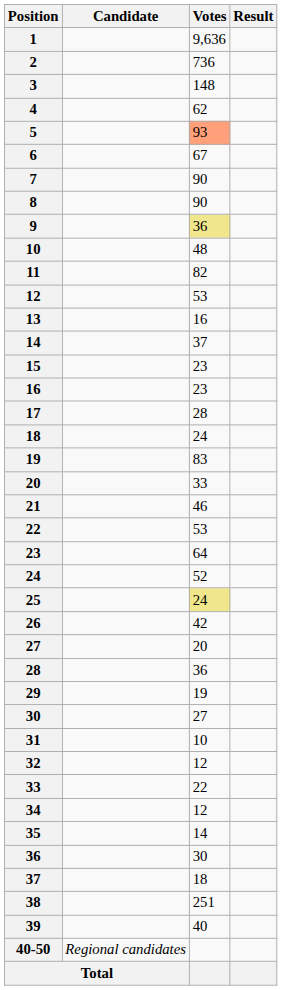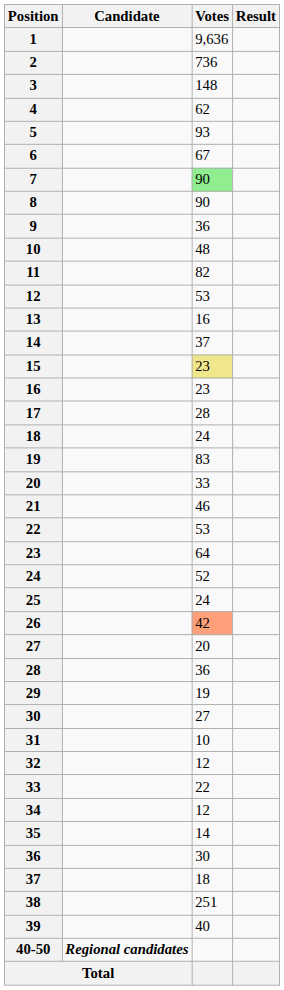(200, 132) lightsalmon background -> (203, 132) no background
(200, 179) no background -> (203, 179) lightgreen background
(200, 226) khaki background -> (203, 226) no background
(200, 366) no background -> (203, 366) khaki background
(200, 599) khaki background -> (203, 599) no background
(200, 623) no background -> (203, 623) lightsalmon background
(126, 949) normal -> (127, 949) bold
